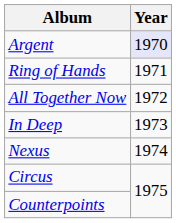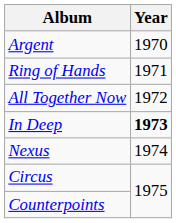(151, 44) lavender background -> (151, 44) no background
(151, 124) normal -> (151, 124) bold
